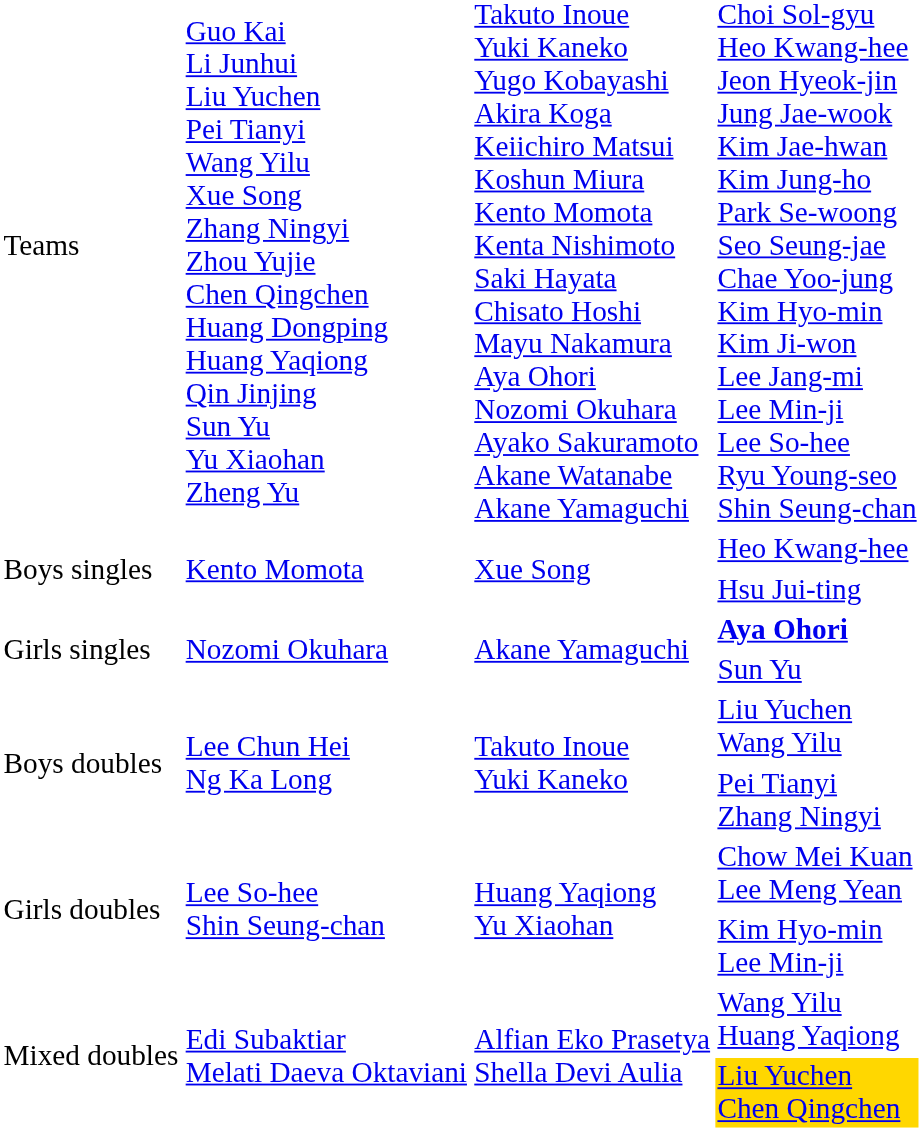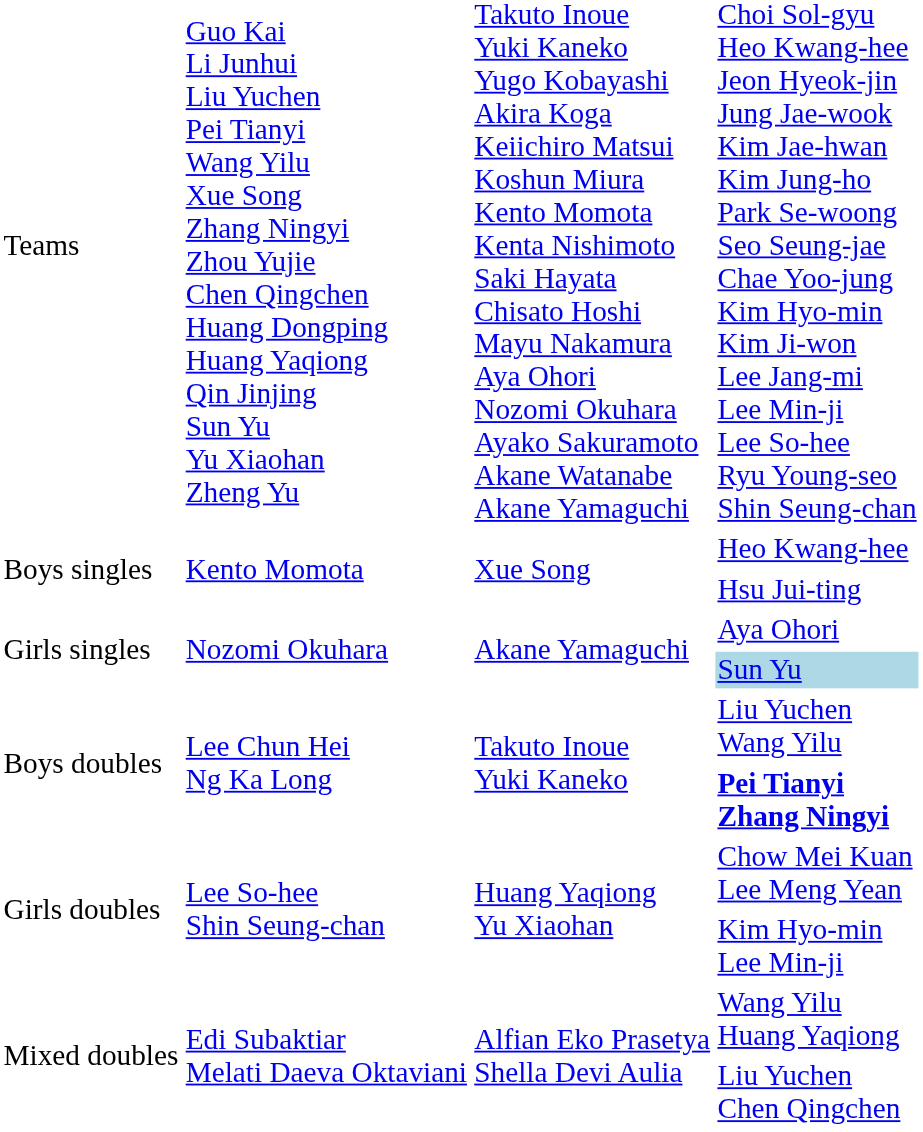(783, 629) bold -> (778, 629) normal
(760, 669) no background -> (760, 669) lightblue background
(799, 799) normal -> (803, 799) bold
(809, 1092) gold background -> (809, 1092) no background
